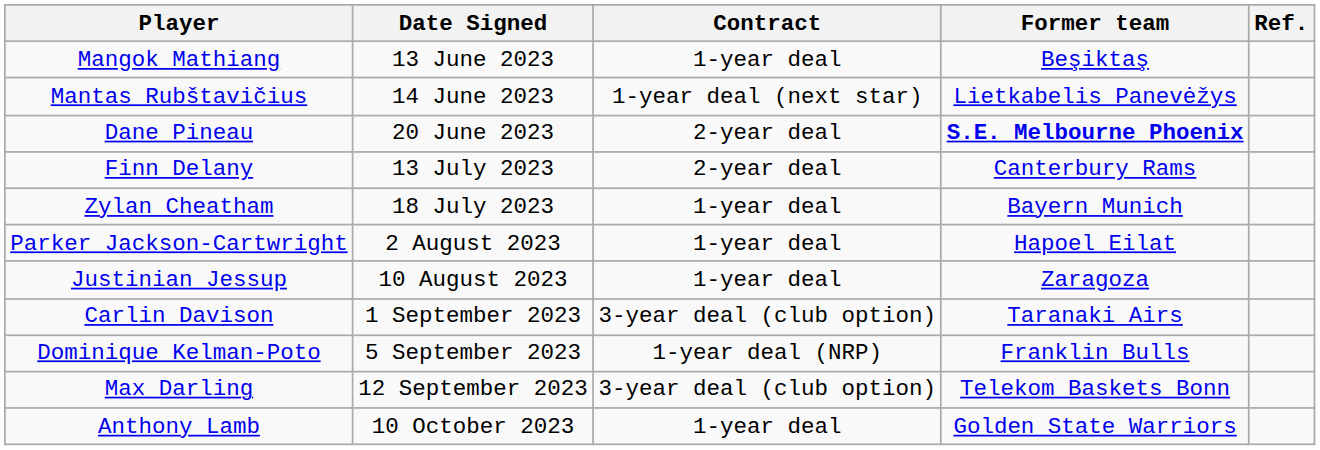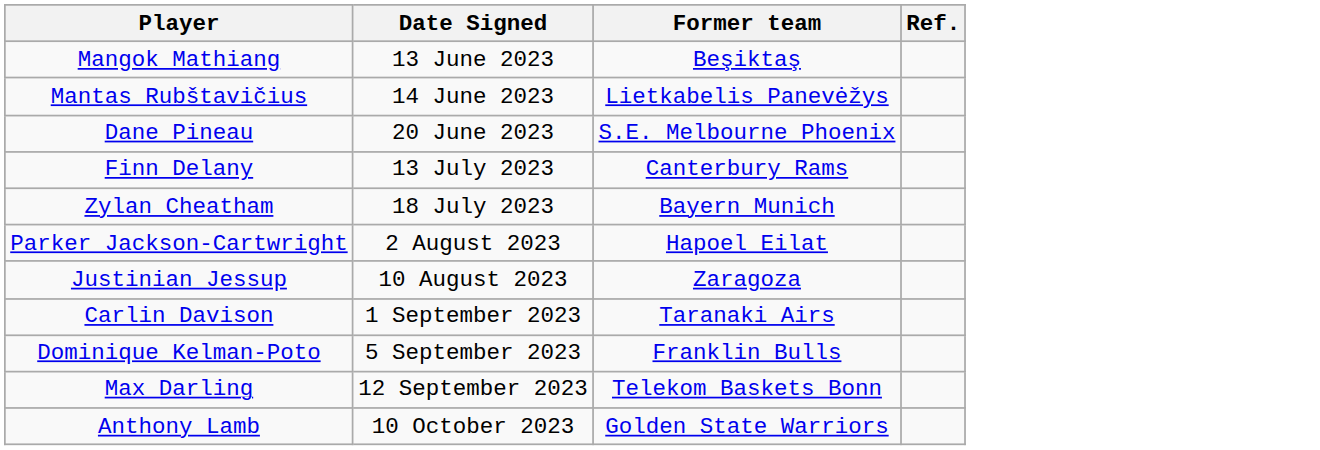- column: (767, 23)
(1095, 133) bold -> (747, 133) normal
